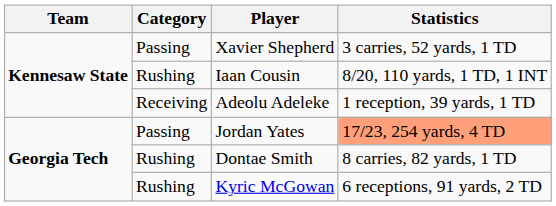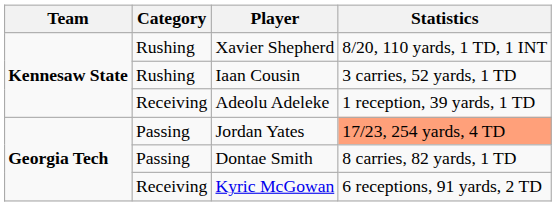(163, 46) Passing -> (165, 46) Rushing
(429, 46) 3 carries, 52 yards, 1 TD -> (445, 46) 8/20, 110 yards, 1 TD, 1 INT
(445, 74) 8/20, 110 yards, 1 TD, 1 INT -> (429, 74) 3 carries, 52 yards, 1 TD
(165, 158) Rushing -> (163, 158) Passing
(165, 186) Rushing -> (172, 186) Receiving
